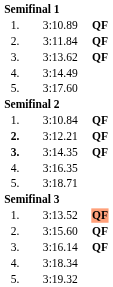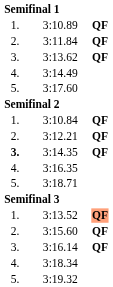(15, 136) bold -> (15, 136) normal
